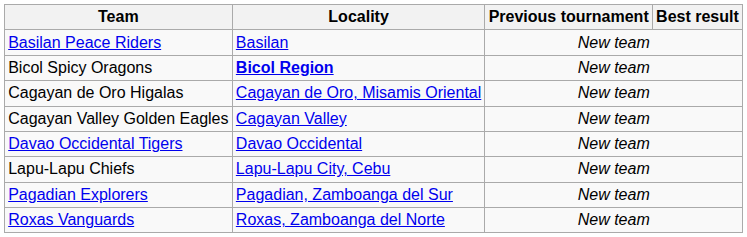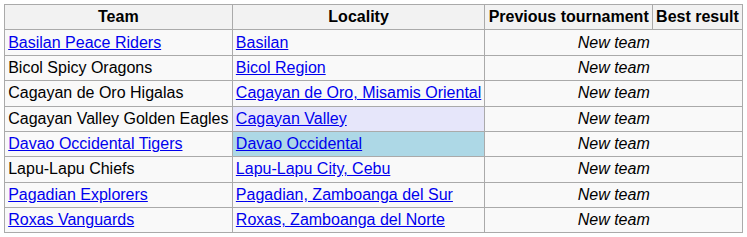(285, 67) bold -> (281, 67) normal
(291, 118) no background -> (291, 118) lavender background
(299, 144) no background -> (299, 144) lightblue background
